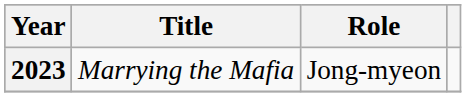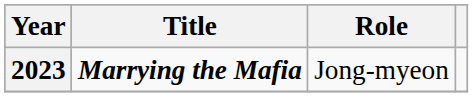(186, 69) normal -> (190, 69) bold
